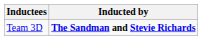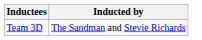(123, 27) bold -> (118, 27) normal
